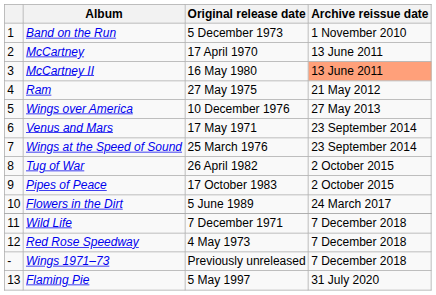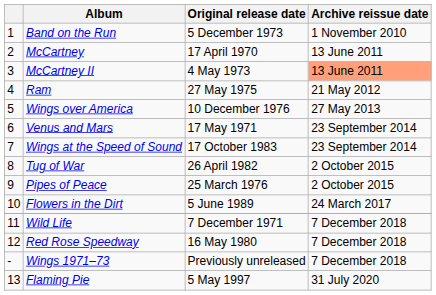(222, 71) 16 May 1980 -> (219, 71) 4 May 1973
(228, 147) 25 March 1976 -> (232, 147) 17 October 1983
(232, 185) 17 October 1983 -> (228, 185) 25 March 1976
(219, 242) 4 May 1973 -> (222, 242) 16 May 1980
